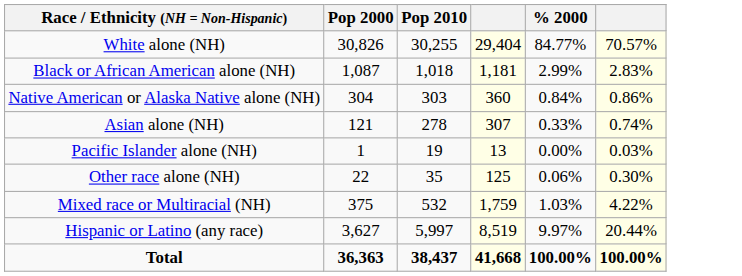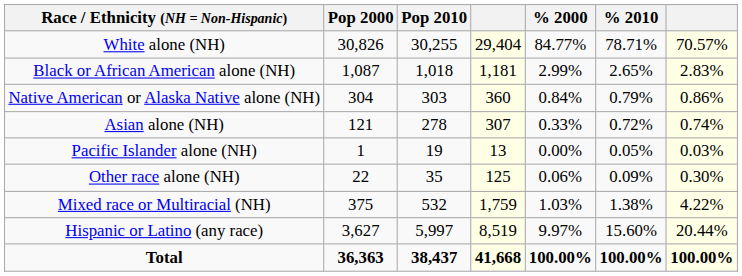+ column: (631, 17)
